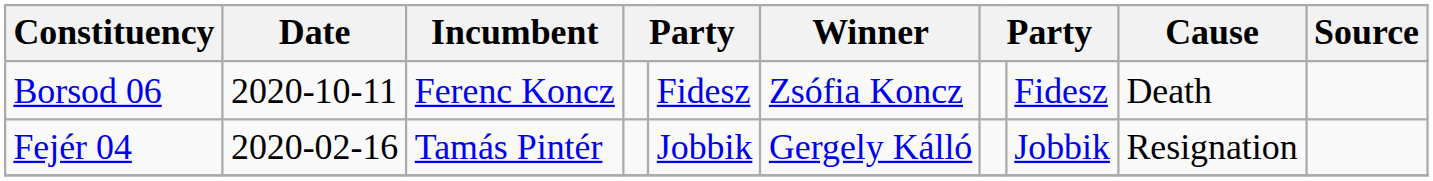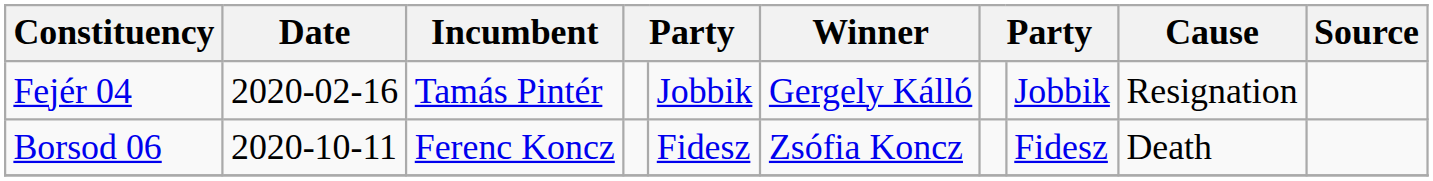rows swapped: (88, 89) <-> (73, 146)
